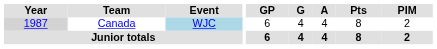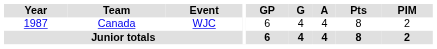(36, 24) lightgrey background -> (36, 24) no background
(204, 24) lightblue background -> (204, 24) no background
